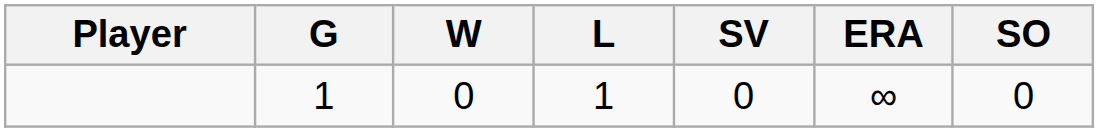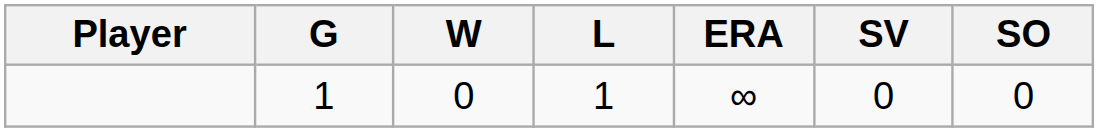columns swapped: (744, 34) <-> (884, 34)
